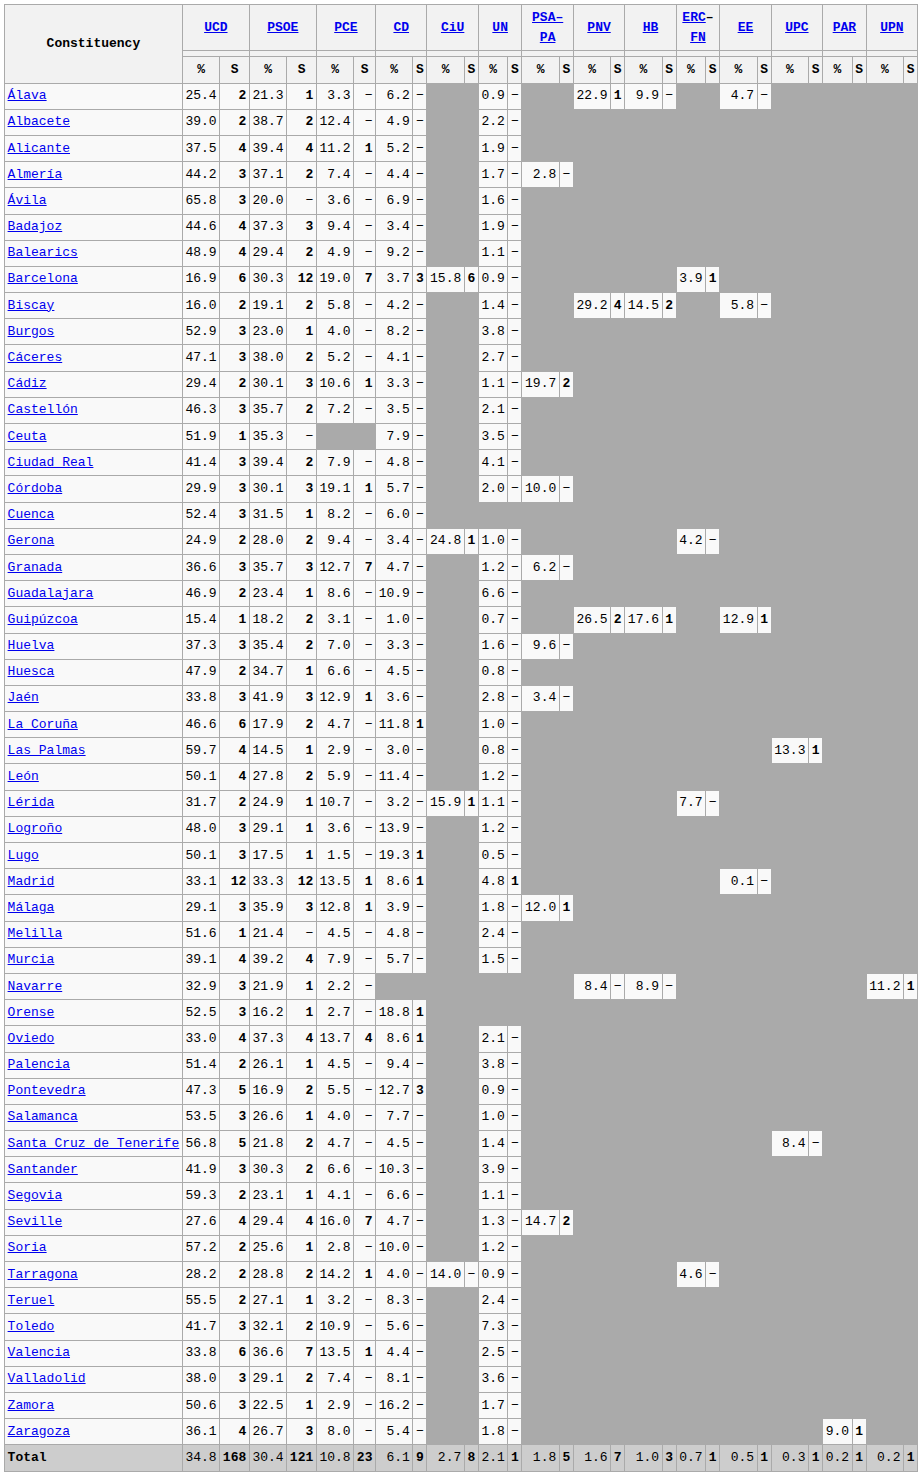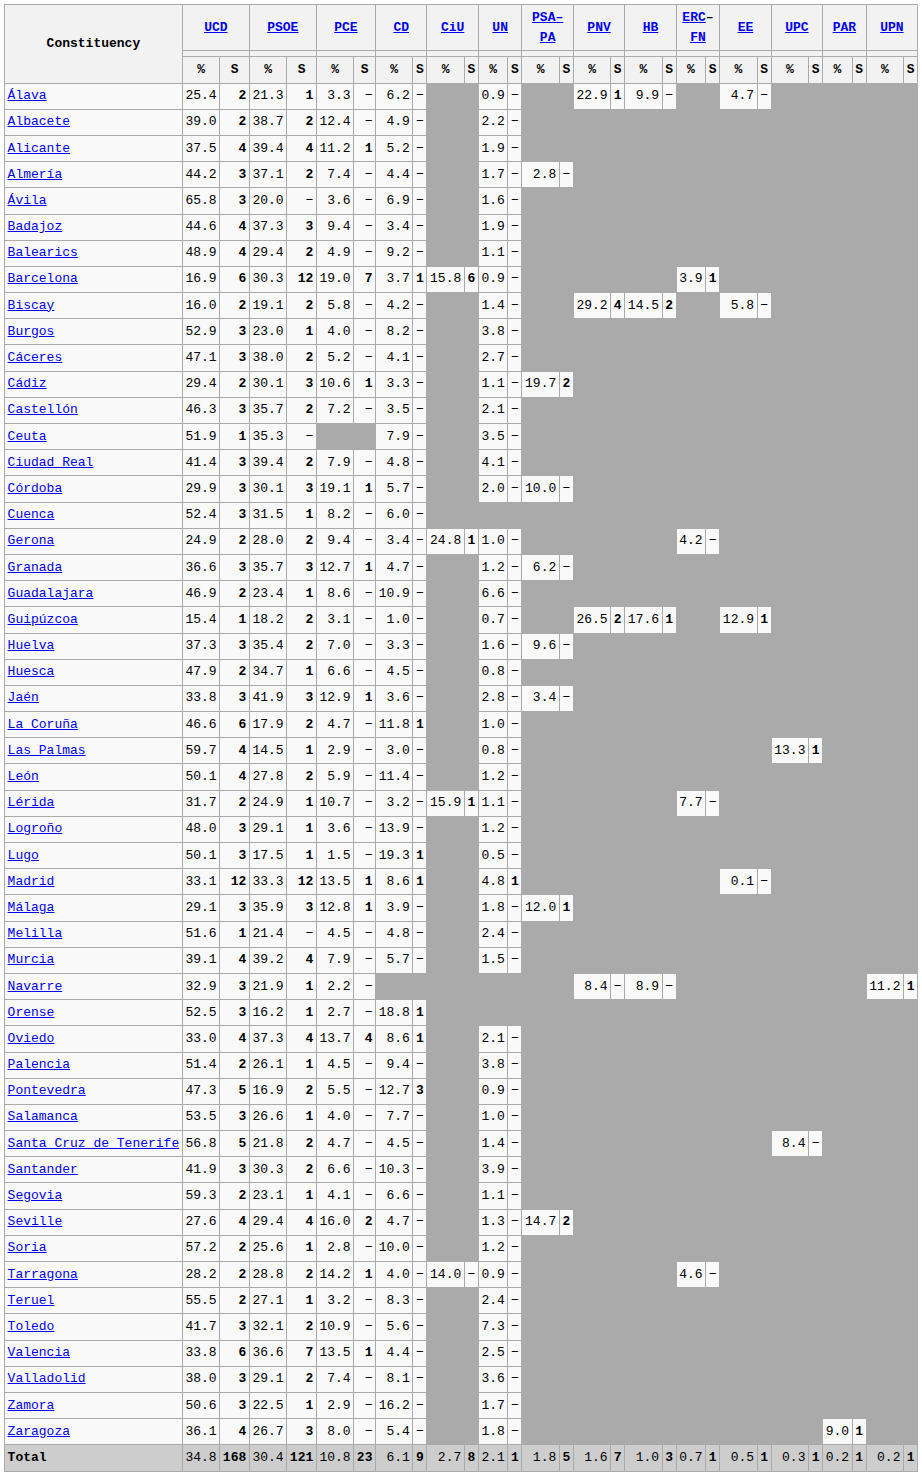(420, 279) 3 -> (420, 279) 1
(369, 567) 7 -> (369, 567) 1
(369, 1222) 7 -> (369, 1222) 2
